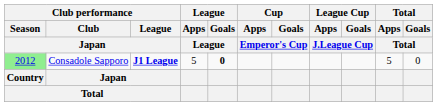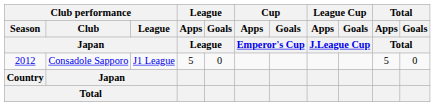(25, 61) lightgreen background -> (25, 61) no background
(155, 61) bold -> (154, 61) normal
(222, 61) bold -> (220, 61) normal
